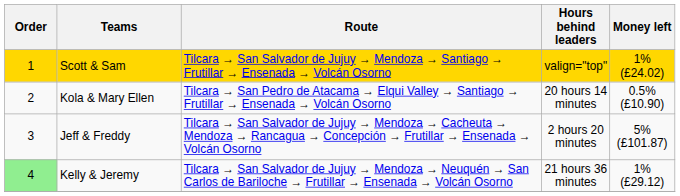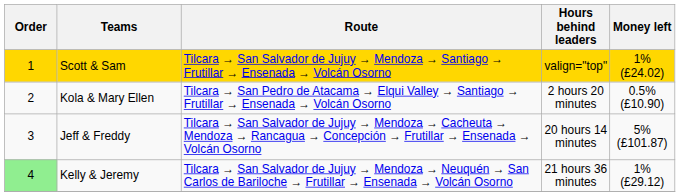(576, 98) 20 hours 14 minutes -> (576, 98) 2 hours 20 minutes
(576, 136) 2 hours 20 minutes -> (576, 136) 20 hours 14 minutes
